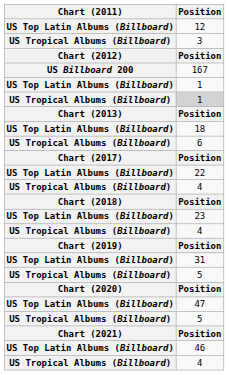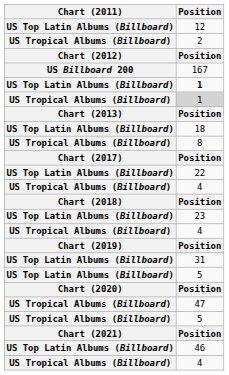(200, 41) 3 -> (200, 41) 2
(200, 85) normal -> (200, 85) bold
(200, 143) 6 -> (200, 143) 8
(90, 275) US Tropical Albums (Billboard) -> (90, 275) US Top Latin Albums (Billboard)
(90, 304) US Top Latin Albums (Billboard) -> (90, 304) US Tropical Albums (Billboard)
